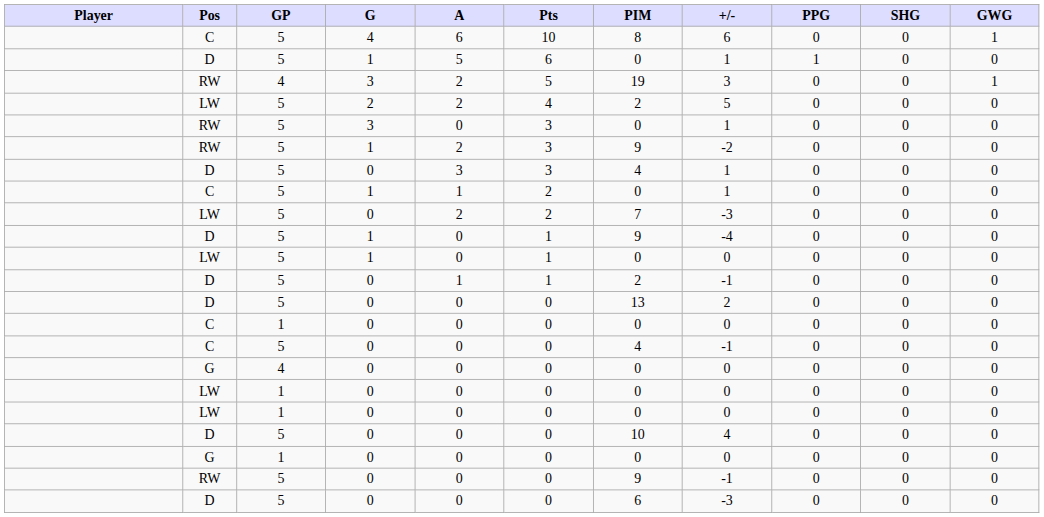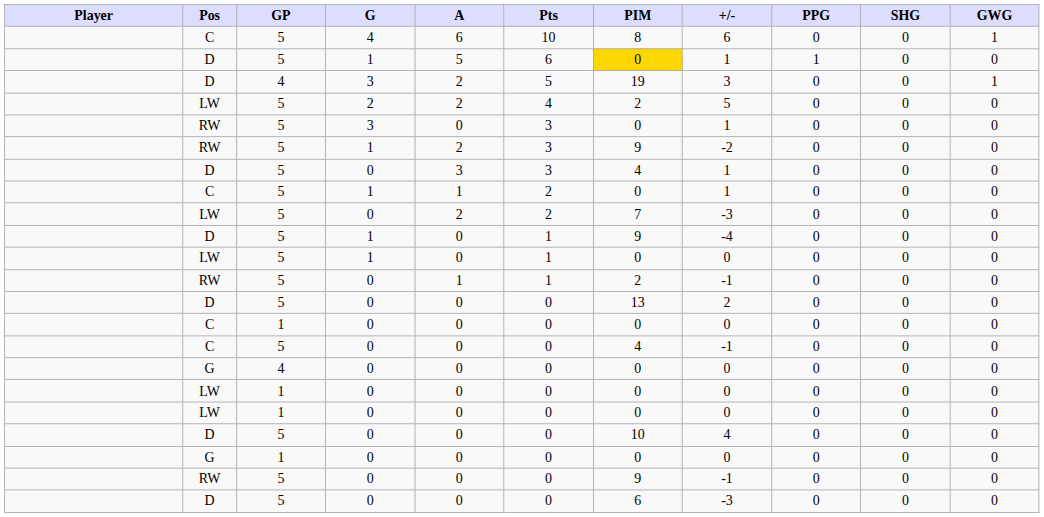(638, 59) no background -> (638, 59) gold background
(210, 81) RW -> (210, 81) D
(210, 280) D -> (210, 280) RW
